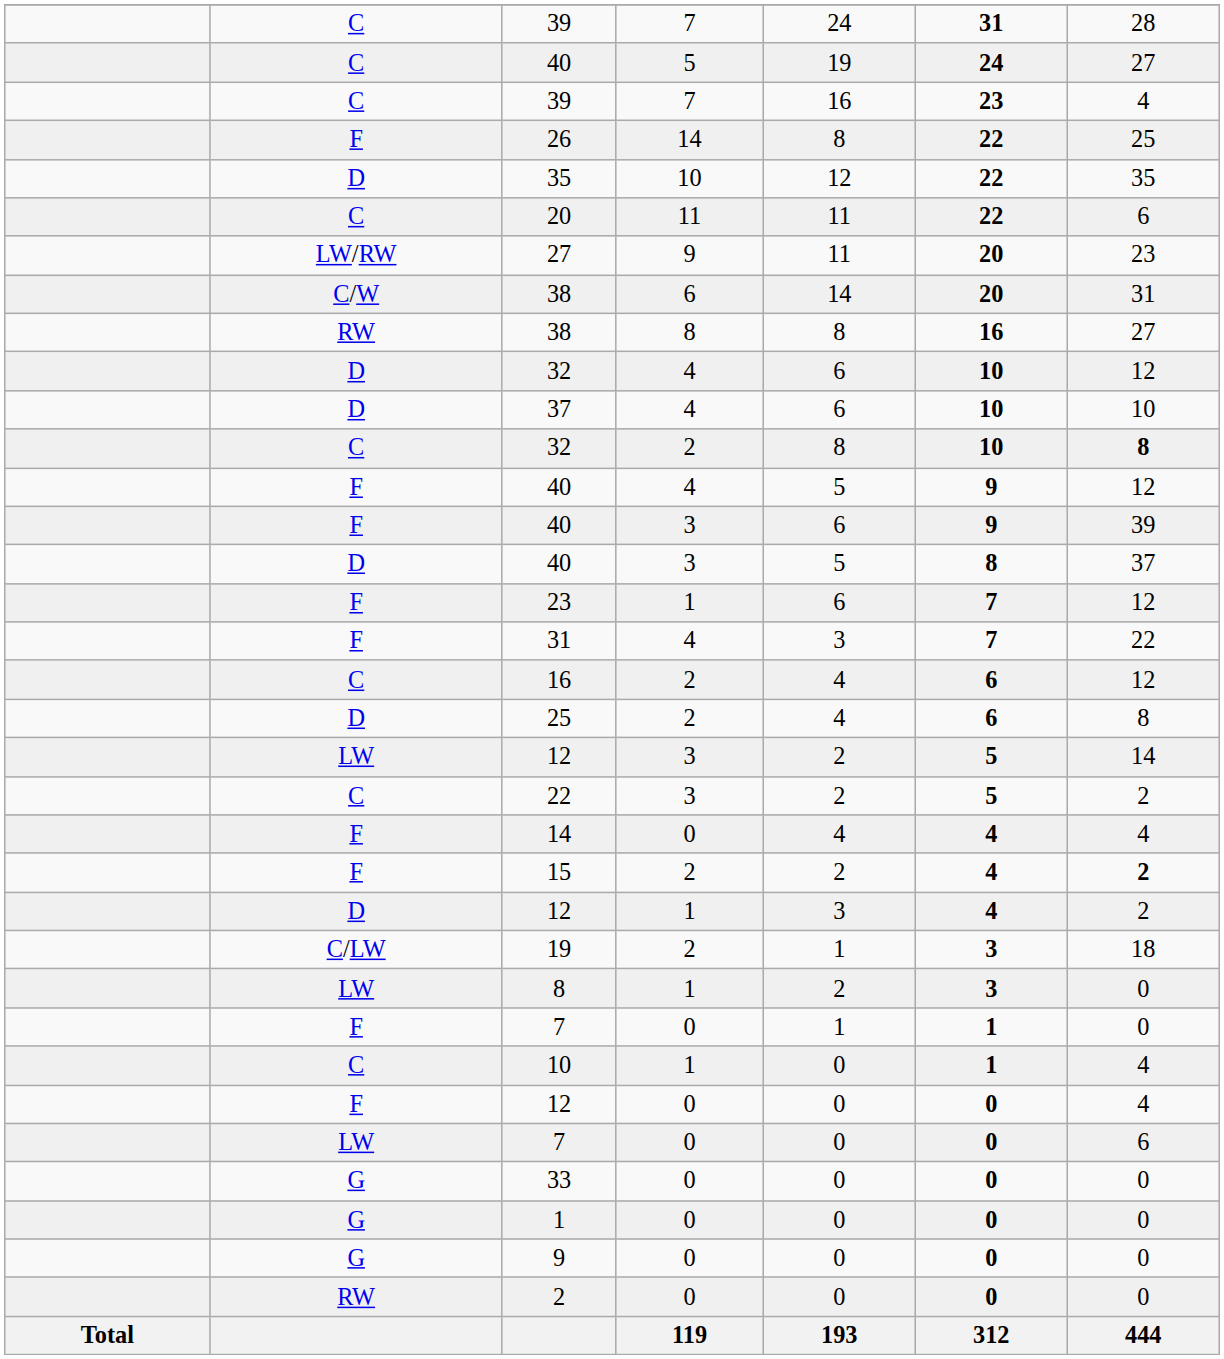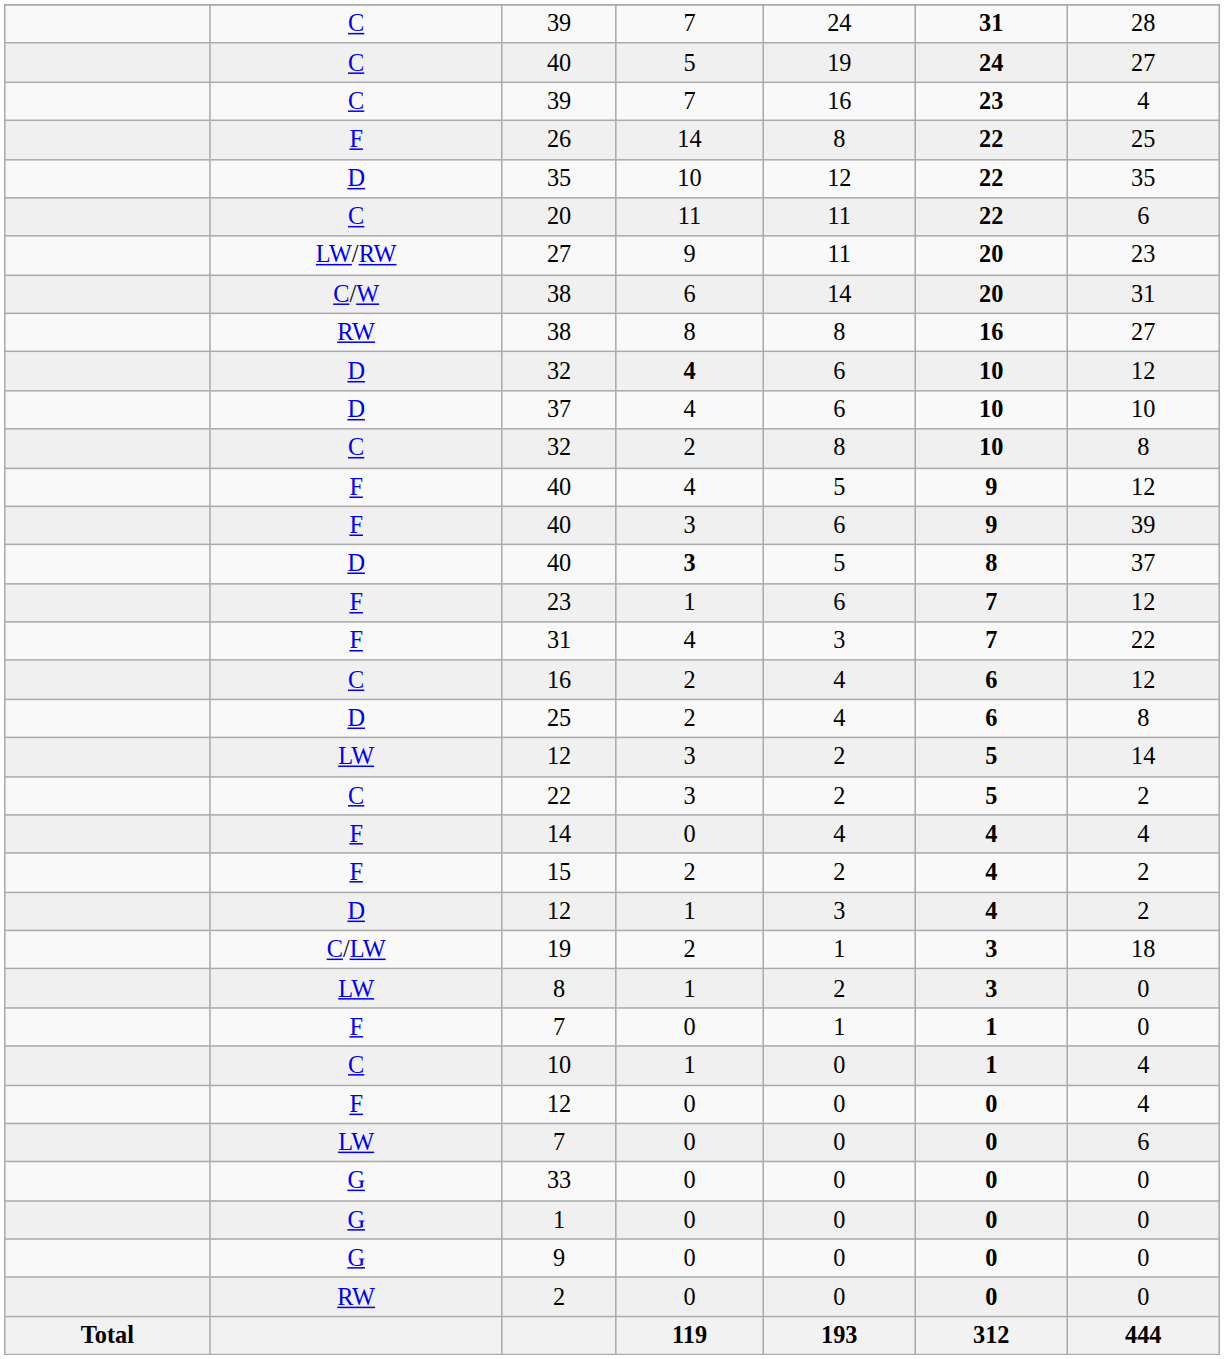(689, 370) normal -> (689, 370) bold
(1143, 448) bold -> (1143, 448) normal
(689, 563) normal -> (689, 563) bold
(1143, 872) bold -> (1143, 872) normal
